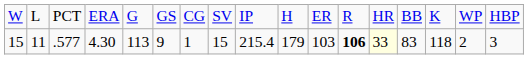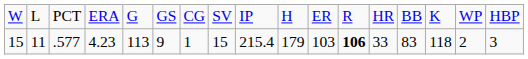(102, 41) 4.30 -> (102, 41) 4.23
(380, 41) lightyellow background -> (380, 41) no background
